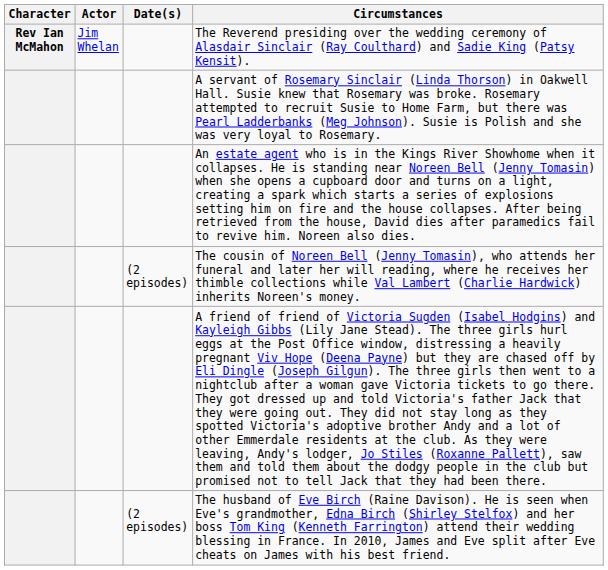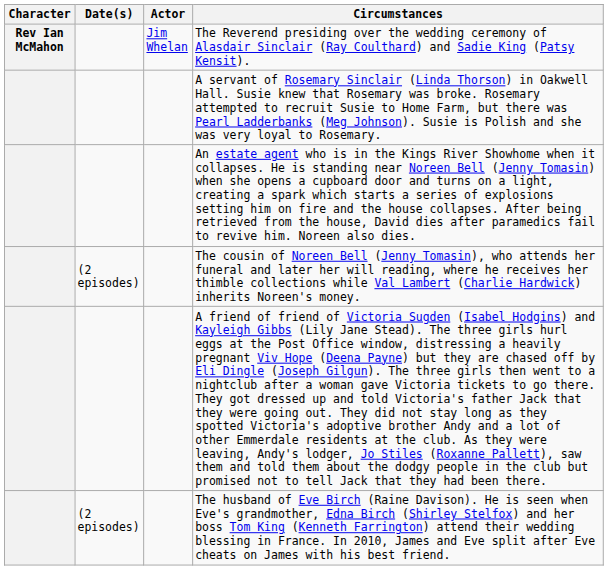columns swapped: (158, 14) <-> (99, 14)
